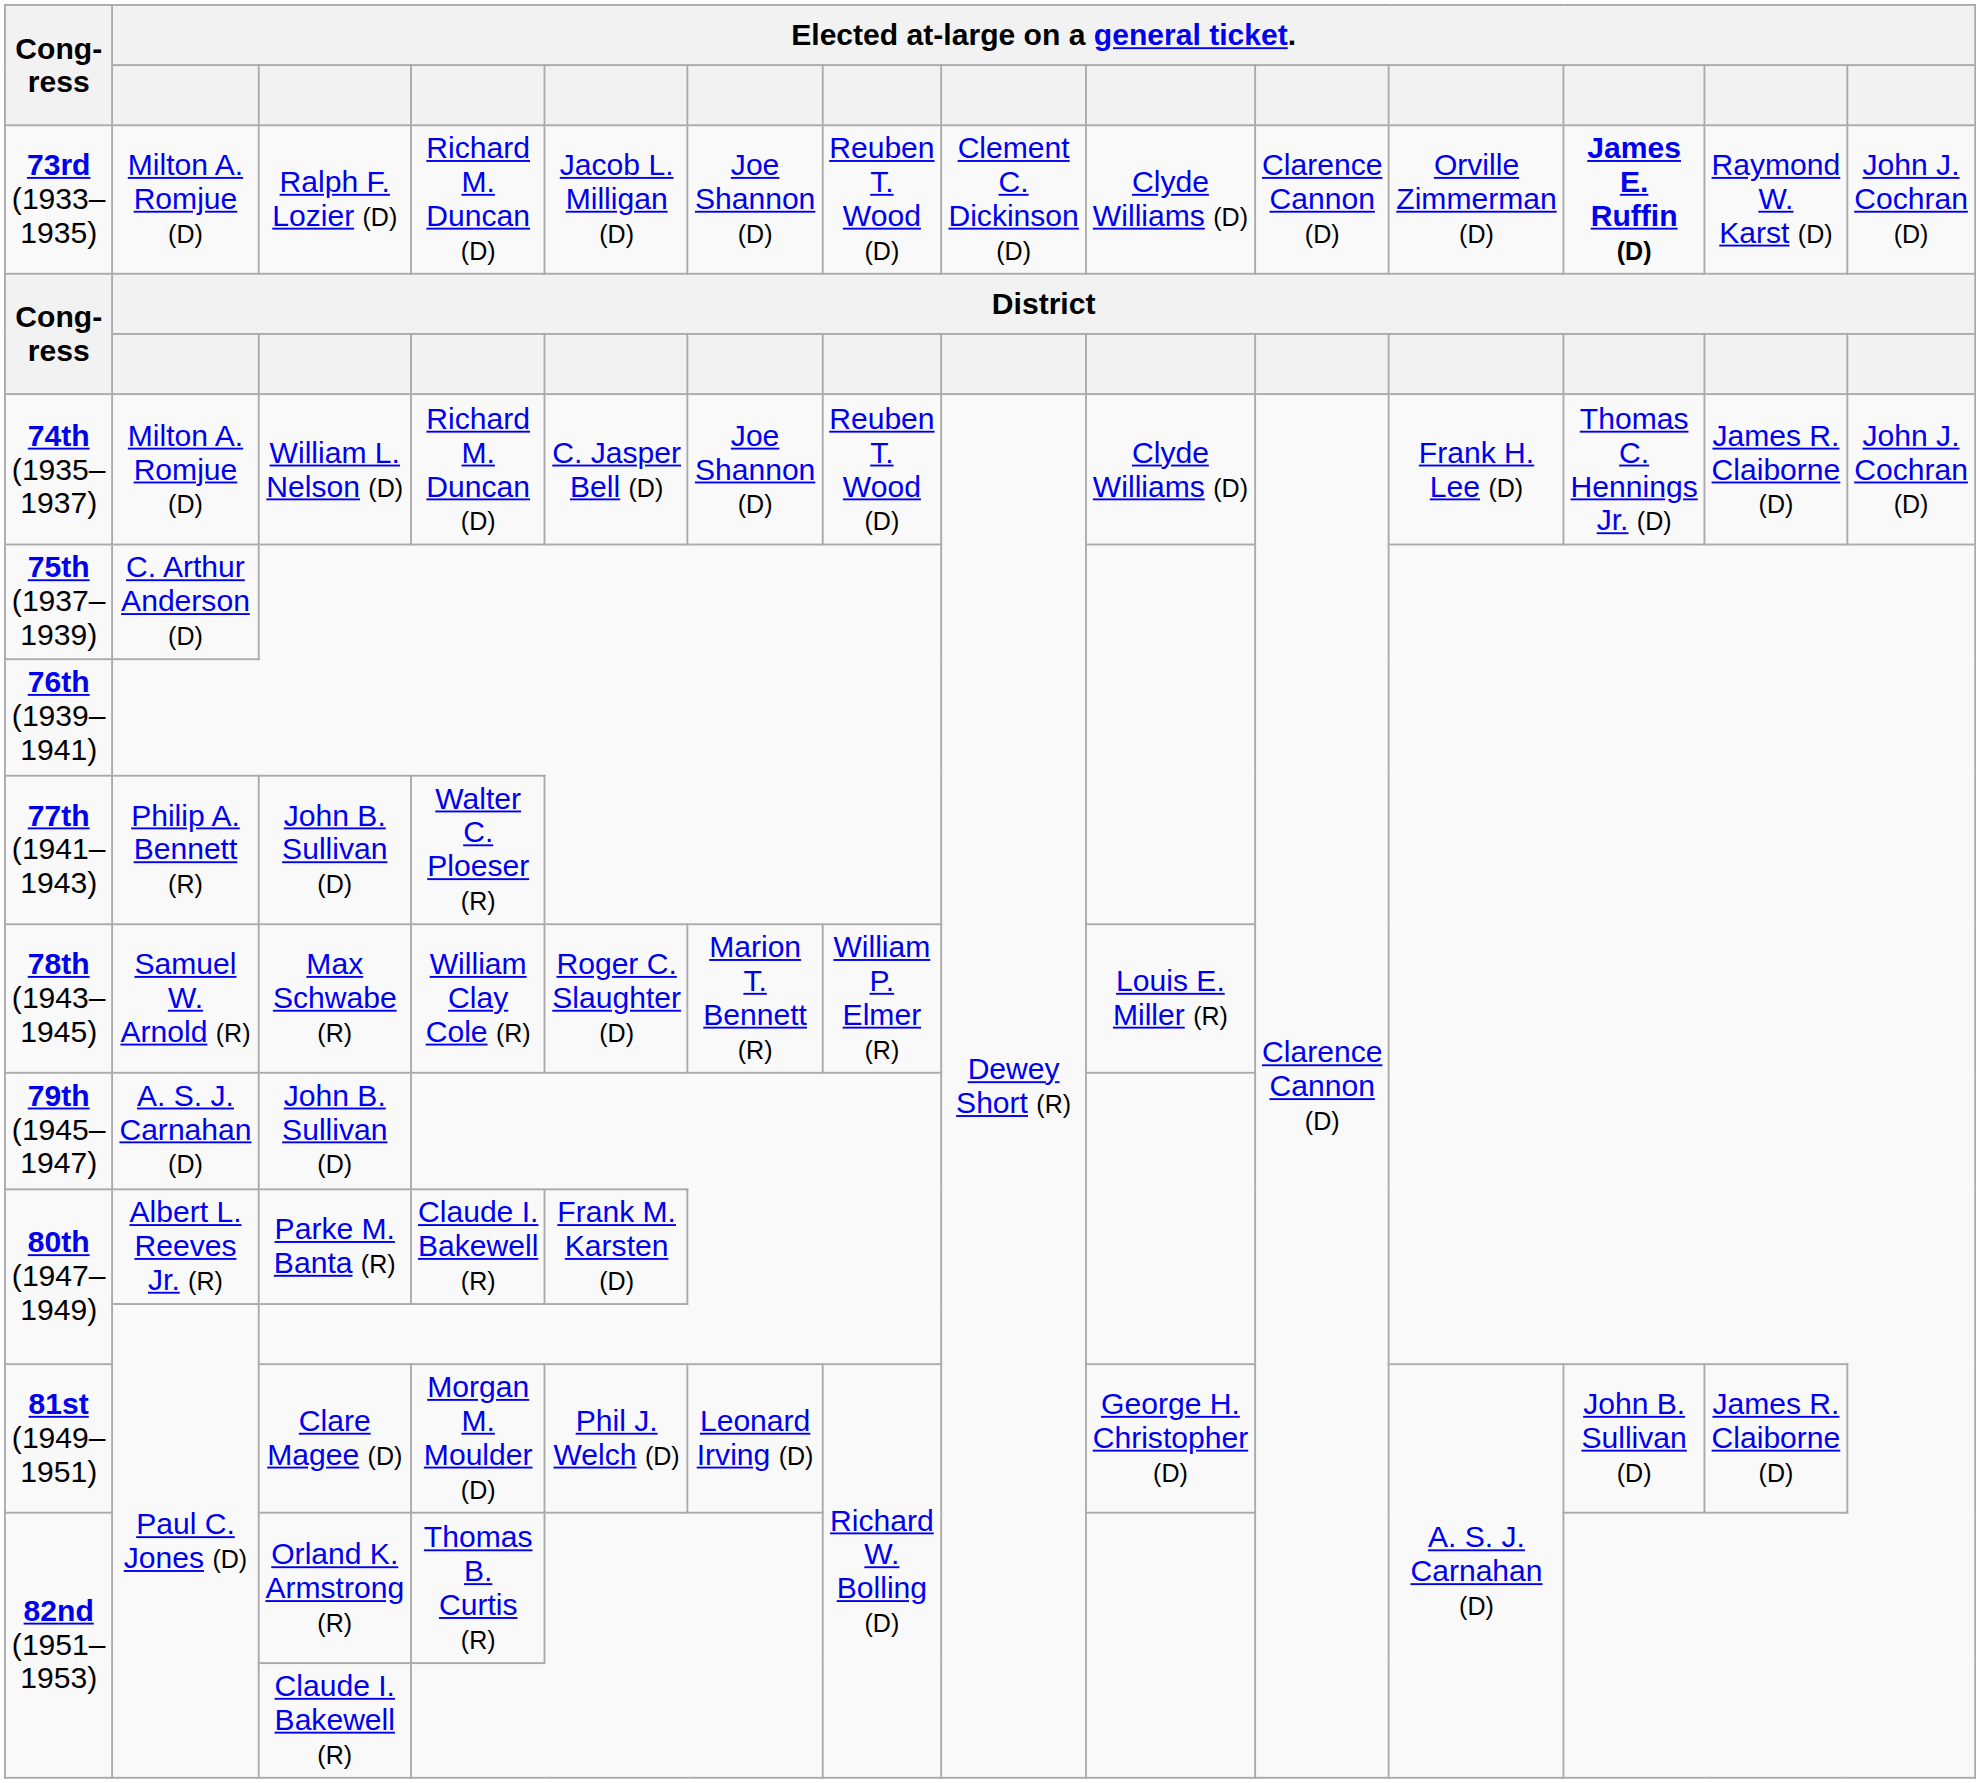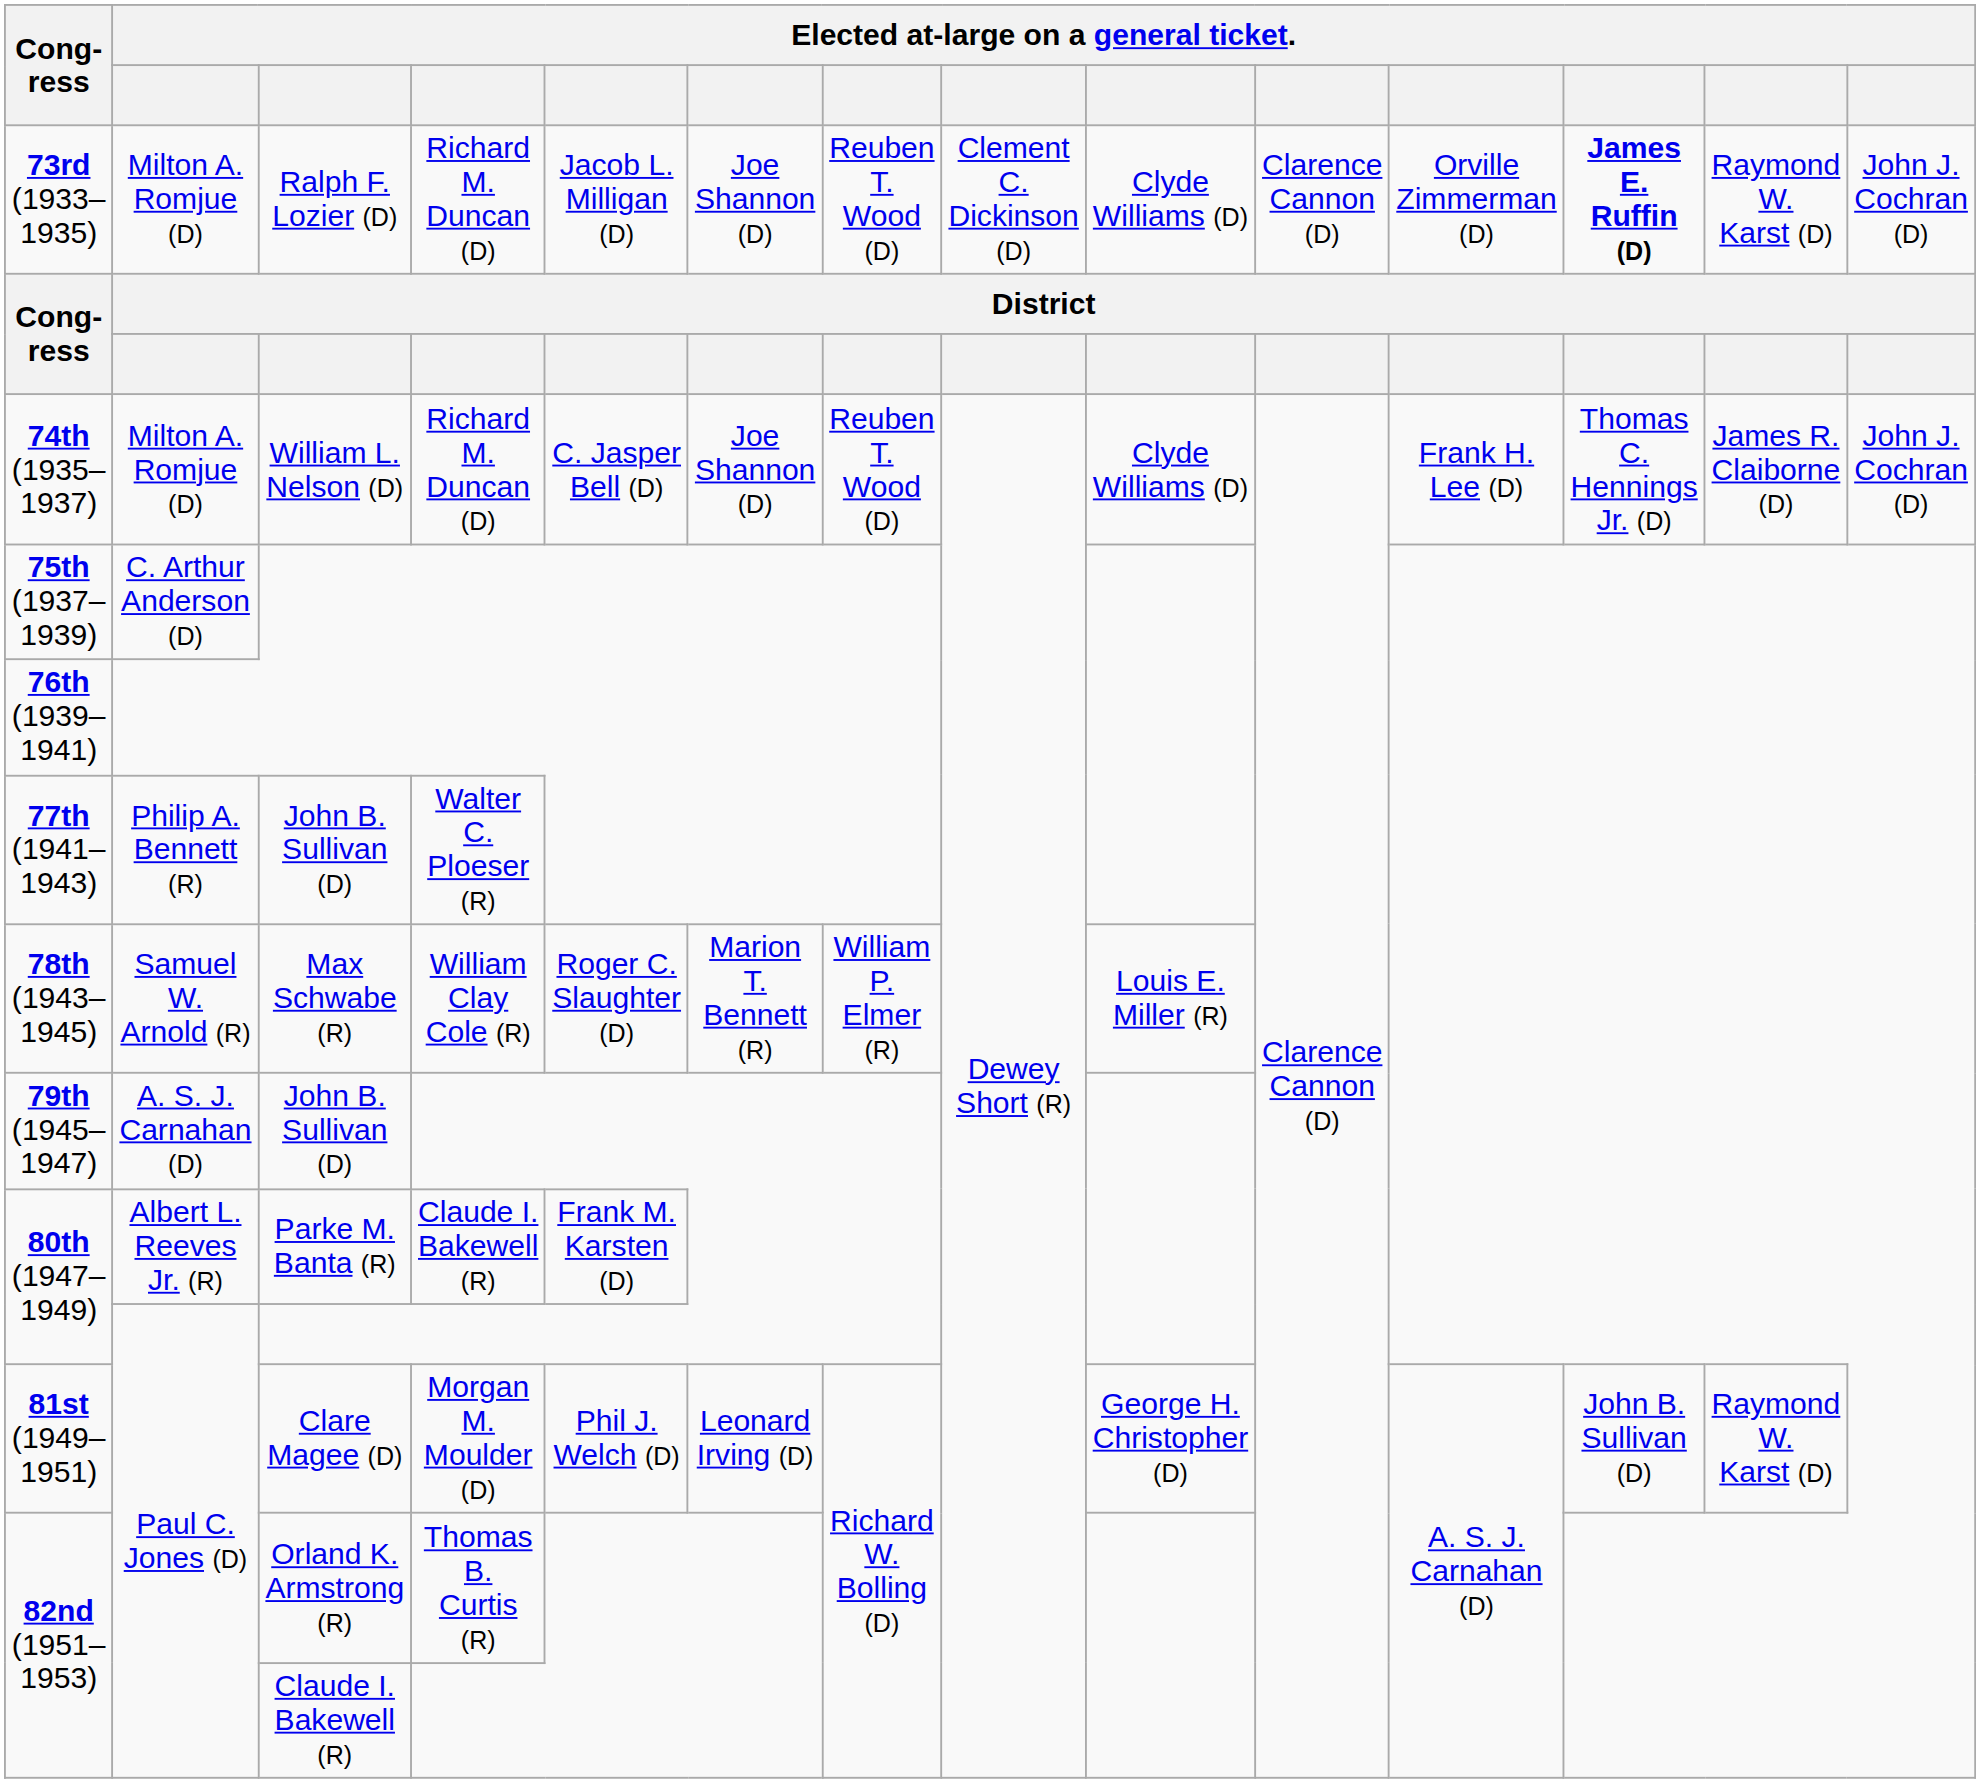(1776, 1438) James R. Claiborne (D) -> (1776, 1438) Raymond W. Karst (D)
